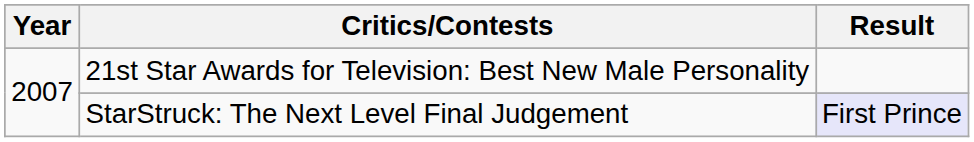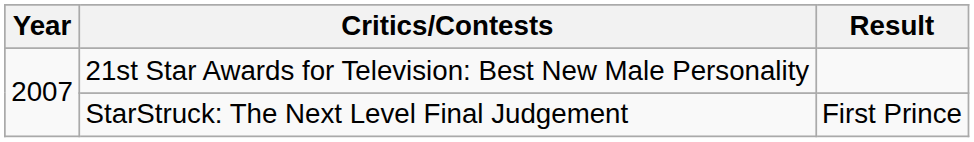(892, 114) lavender background -> (892, 114) no background
